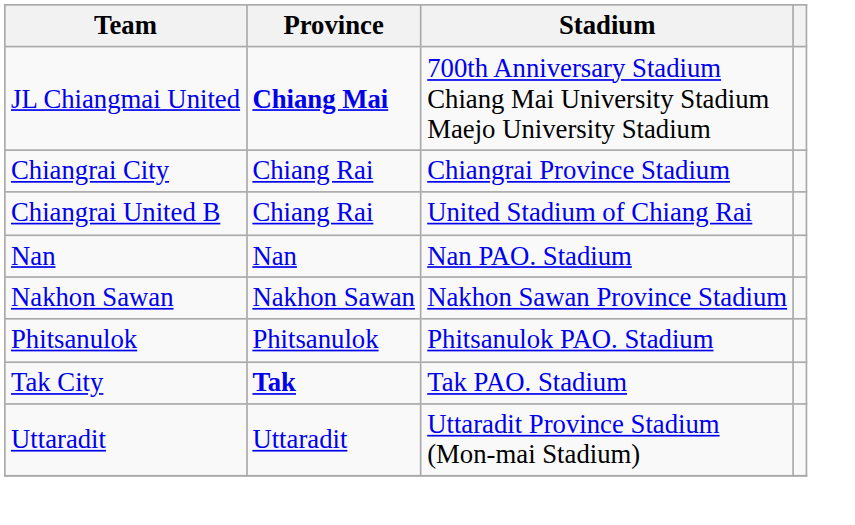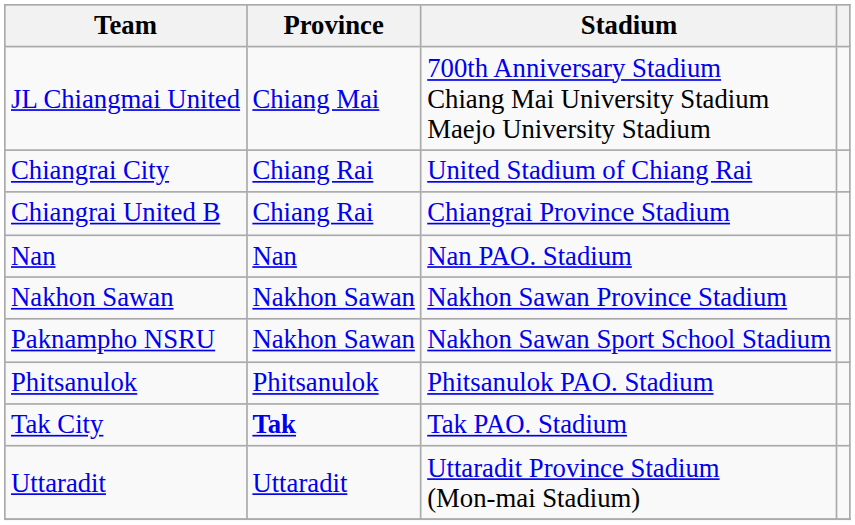(320, 98) bold -> (316, 98) normal
(579, 170) Chiangrai Province Stadium -> (590, 170) United Stadium of Chiang Rai
(590, 212) United Stadium of Chiang Rai -> (579, 212) Chiangrai Province Stadium
+ row: (113, 340)
